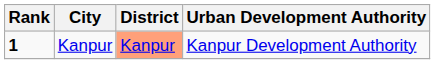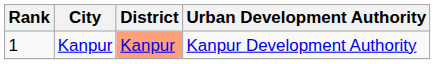(13, 44) bold -> (13, 44) normal
